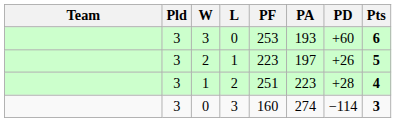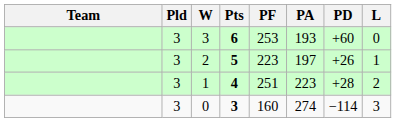columns swapped: (234, 15) <-> (376, 15)
